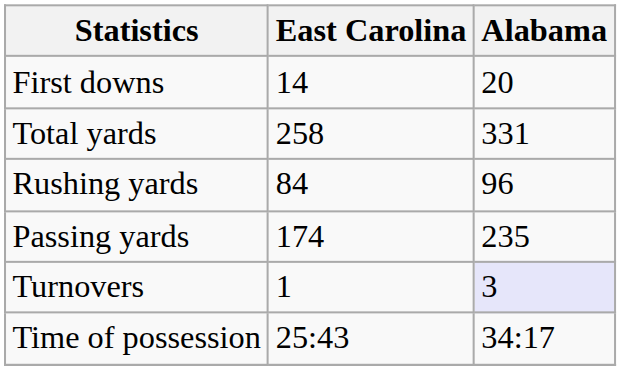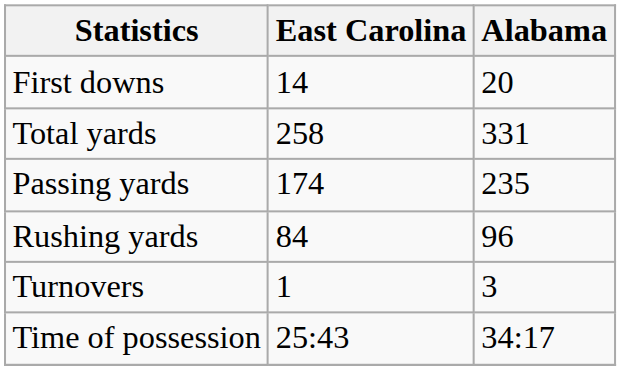rows swapped: (105, 184) <-> (101, 235)
(489, 286) lavender background -> (489, 286) no background
